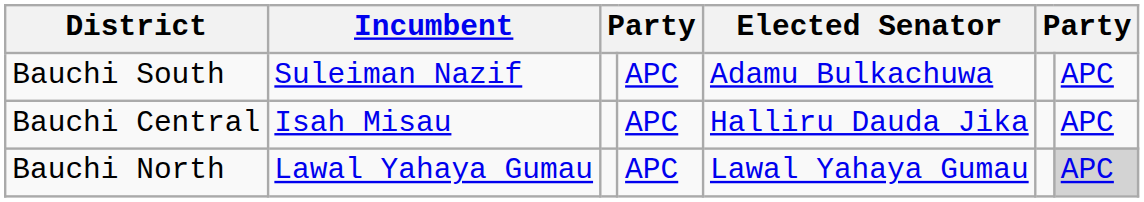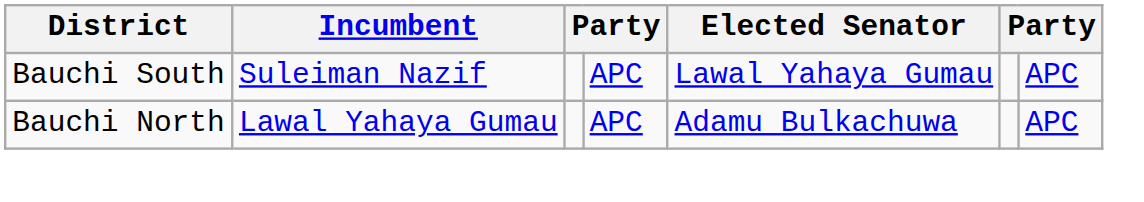(852, 77) Adamu Bulkachuwa -> (834, 77) Lawal Yahaya Gumau
- row: (136, 125)
(869, 172) Lawal Yahaya Gumau -> (816, 125) Adamu Bulkachuwa
(1087, 172) lightgrey background -> (1052, 125) no background
